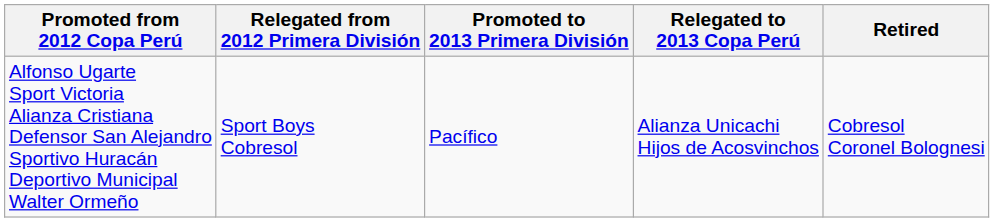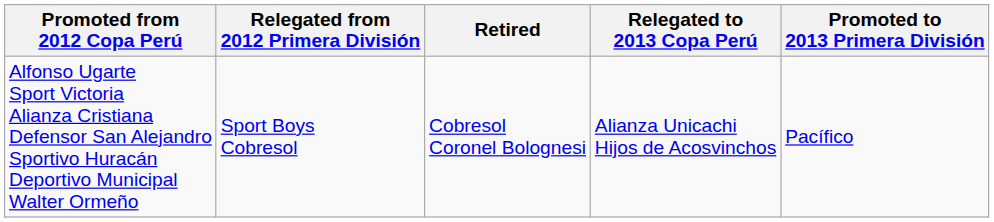columns swapped: (529, 30) <-> (906, 30)
